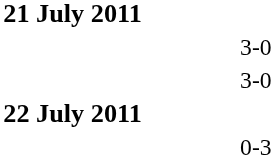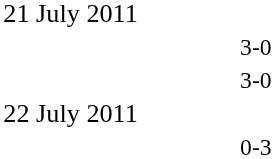(73, 13) bold -> (71, 13) normal
(73, 113) bold -> (71, 113) normal
